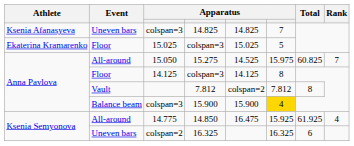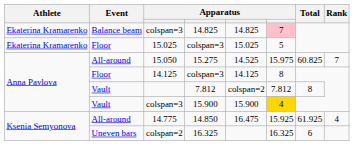(41, 30) Ksenia Afanasyeva -> (47, 30) Ekaterina Kramarenko
(114, 30) Uneven bars -> (117, 30) Balance beam
(281, 30) no background -> (281, 30) pink background
(117, 104) Balance beam -> (101, 104) Vault
